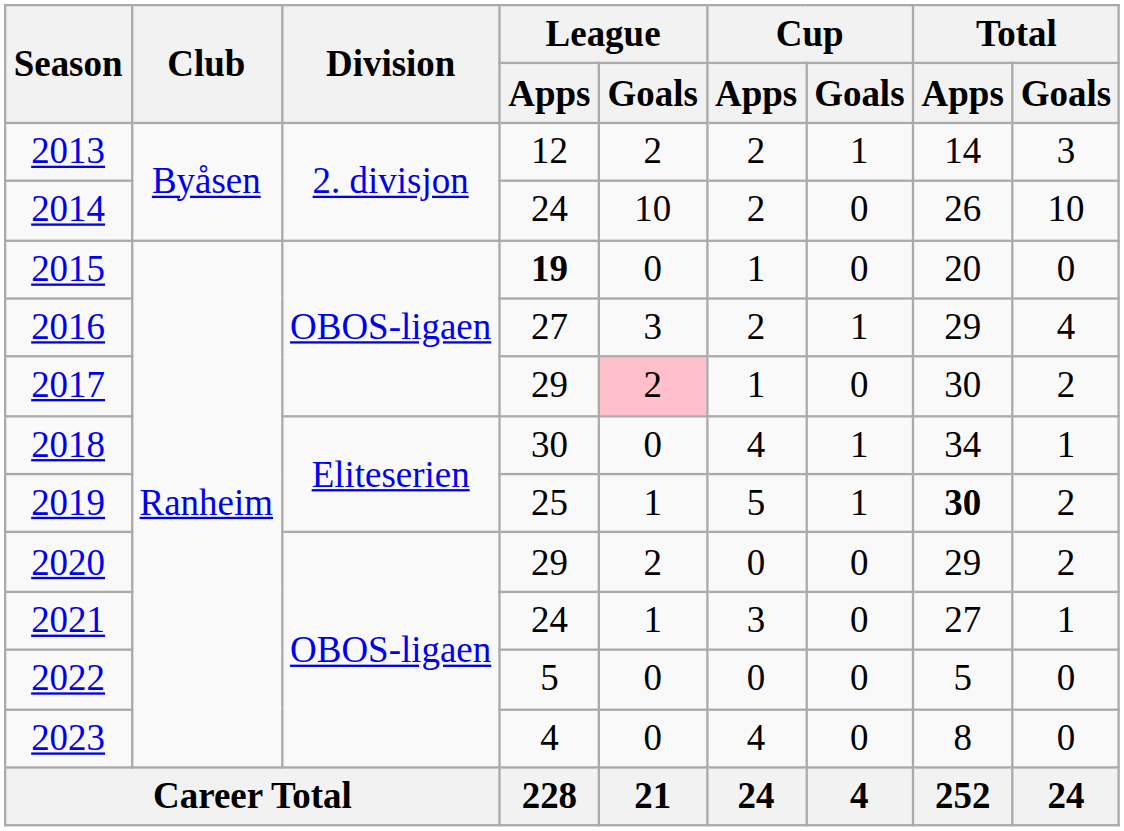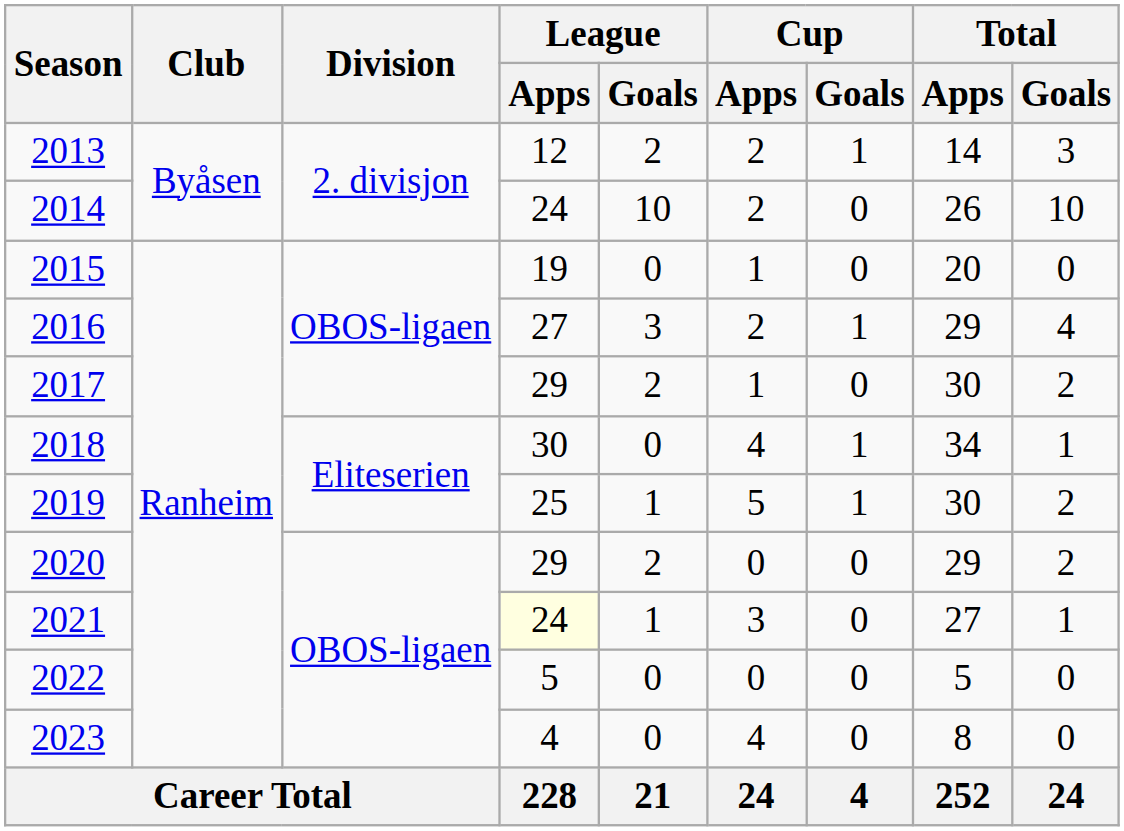(549, 268) bold -> (549, 268) normal
(653, 385) pink background -> (653, 385) no background
(963, 502) bold -> (963, 502) normal
(549, 619) no background -> (549, 619) lightyellow background
